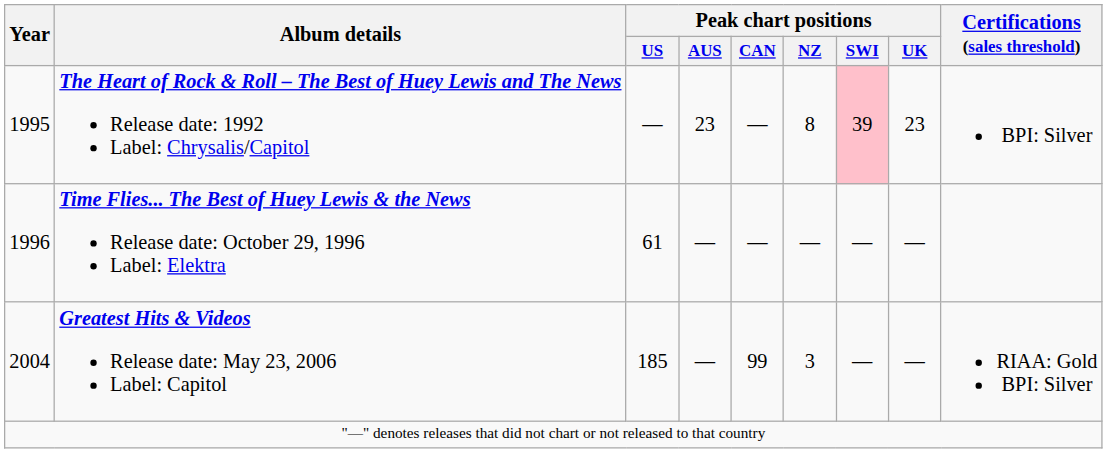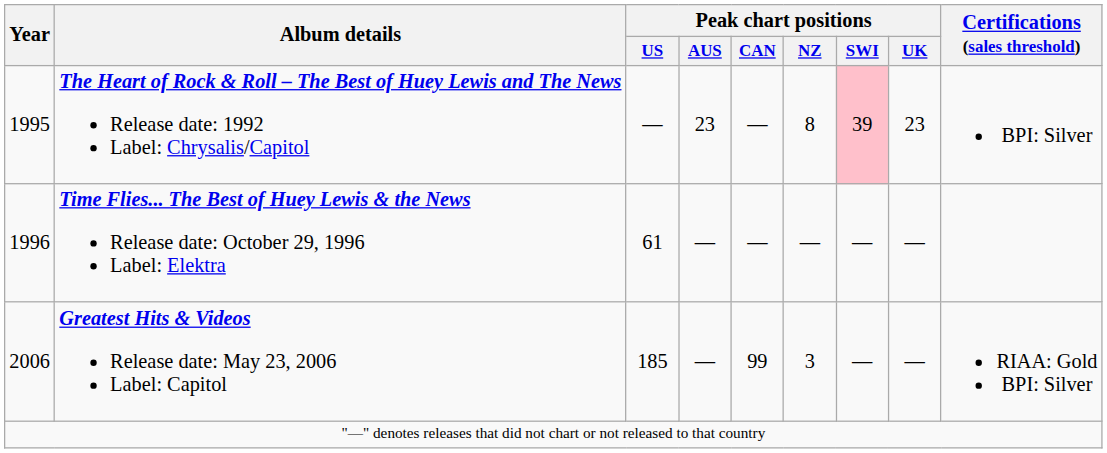(30, 361) 2004 -> (30, 361) 2006
